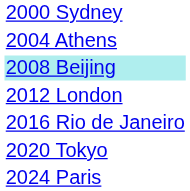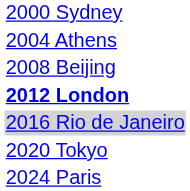(61, 67) paleturquoise background -> (61, 67) no background
(64, 95) normal -> (67, 95) bold
(95, 122) no background -> (95, 122) lightgrey background
